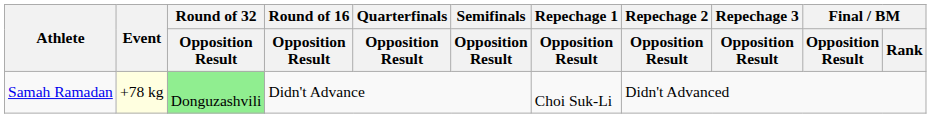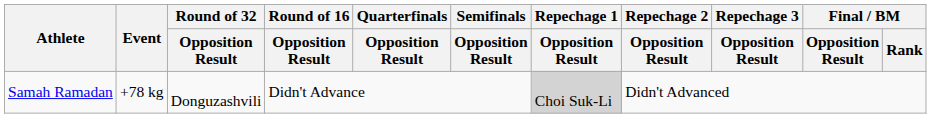(142, 92) lightyellow background -> (142, 92) no background
(216, 100) lightgreen background -> (216, 100) no background
(573, 100) no background -> (573, 100) lightgrey background
